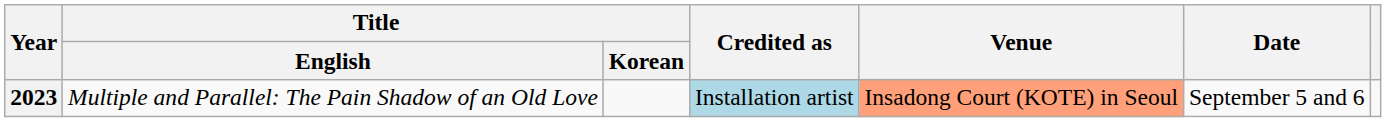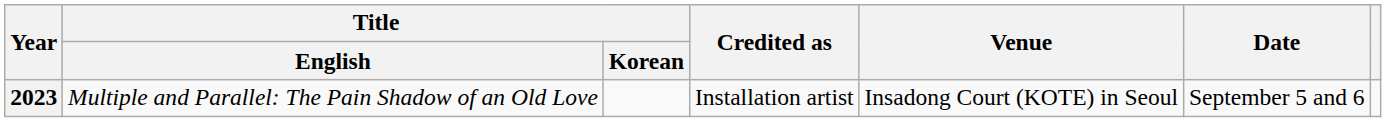(774, 97) lightblue background -> (774, 97) no background
(1021, 97) lightsalmon background -> (1021, 97) no background
